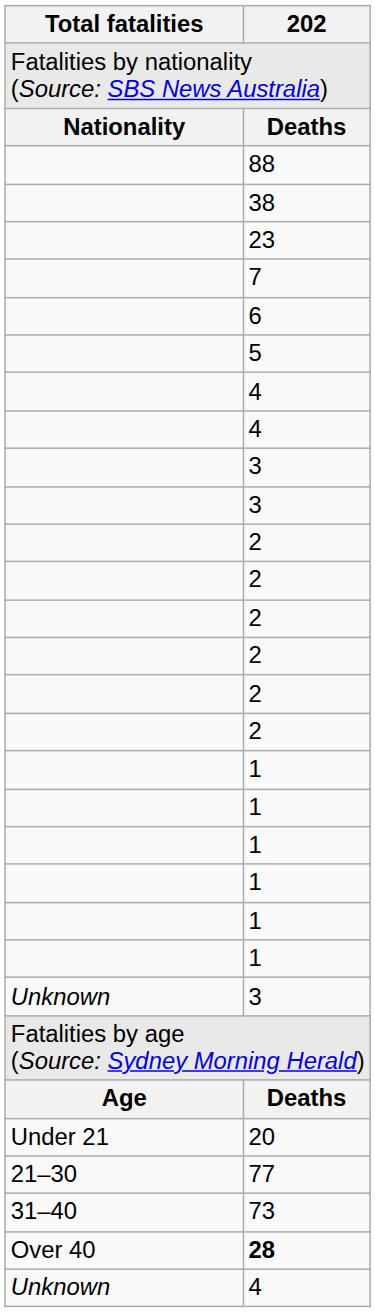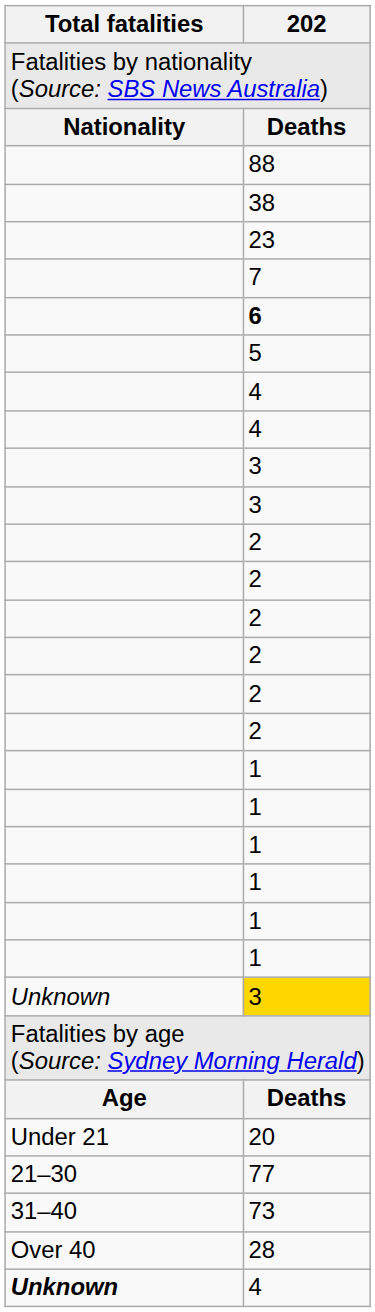(255, 315) normal -> (255, 315) bold
(255, 996) no background -> (255, 996) gold background
(262, 1250) bold -> (262, 1250) normal
(61, 1287) normal -> (64, 1287) bold
